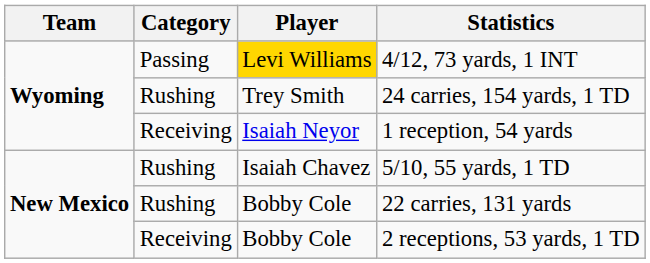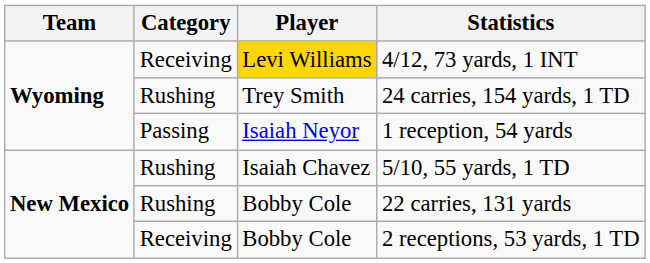(174, 59) Passing -> (186, 59) Receiving
(186, 131) Receiving -> (174, 131) Passing
